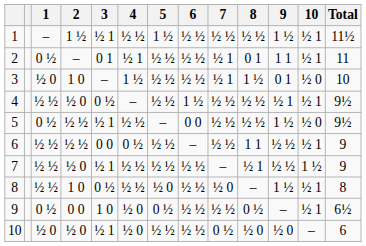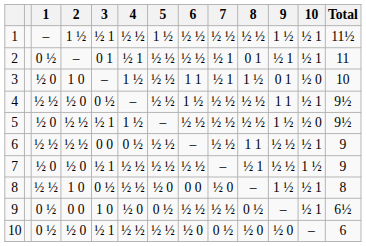(283, 58) 1 1 -> (283, 58) ½ 1
(193, 79) ½ ½ -> (193, 79) 1 1
(283, 101) ½ 1 -> (283, 101) 1 1
(46, 123) 0 ½ -> (46, 123) ½ 0
(133, 123) ½ ½ -> (133, 123) 1 ½
(193, 123) 0 0 -> (193, 123) ½ ½
(46, 166) ½ ½ -> (46, 166) ½ 0
(193, 187) ½ ½ -> (193, 187) 0 0
(46, 230) ½ 0 -> (46, 230) 0 ½
(133, 230) ½ 0 -> (133, 230) ½ ½
(193, 230) ½ ½ -> (193, 230) ½ 0
